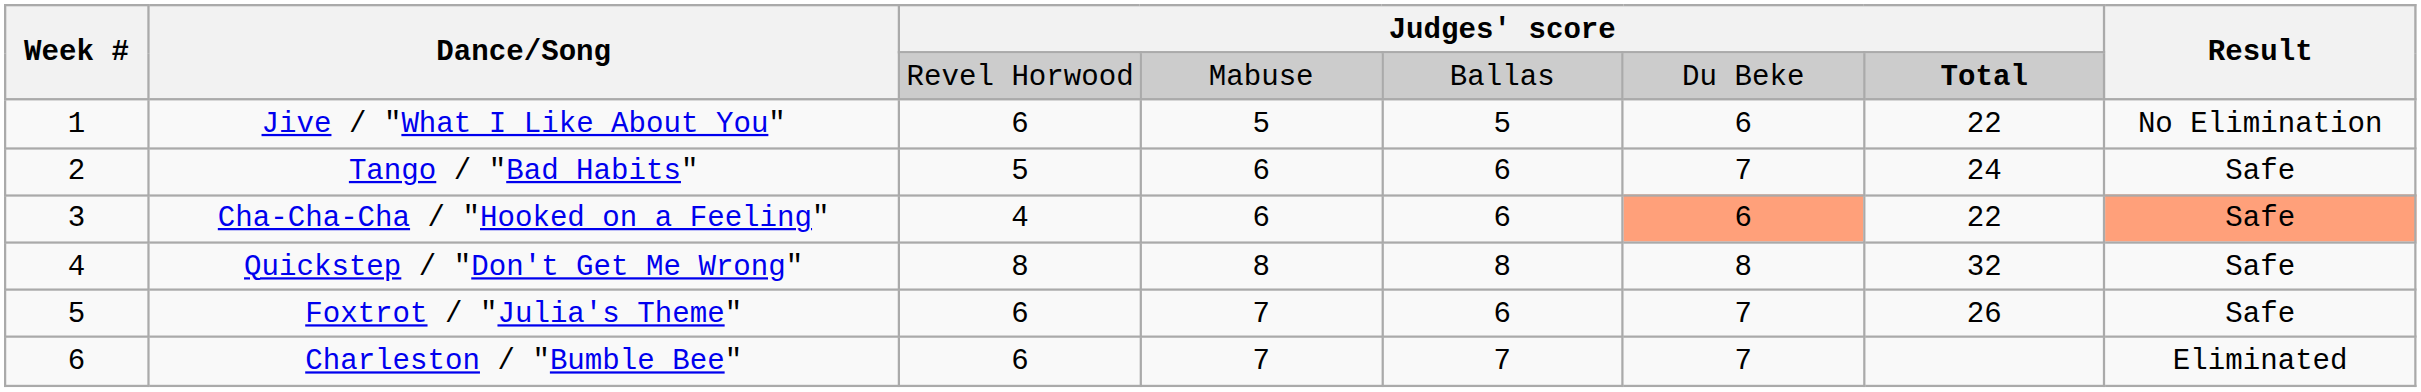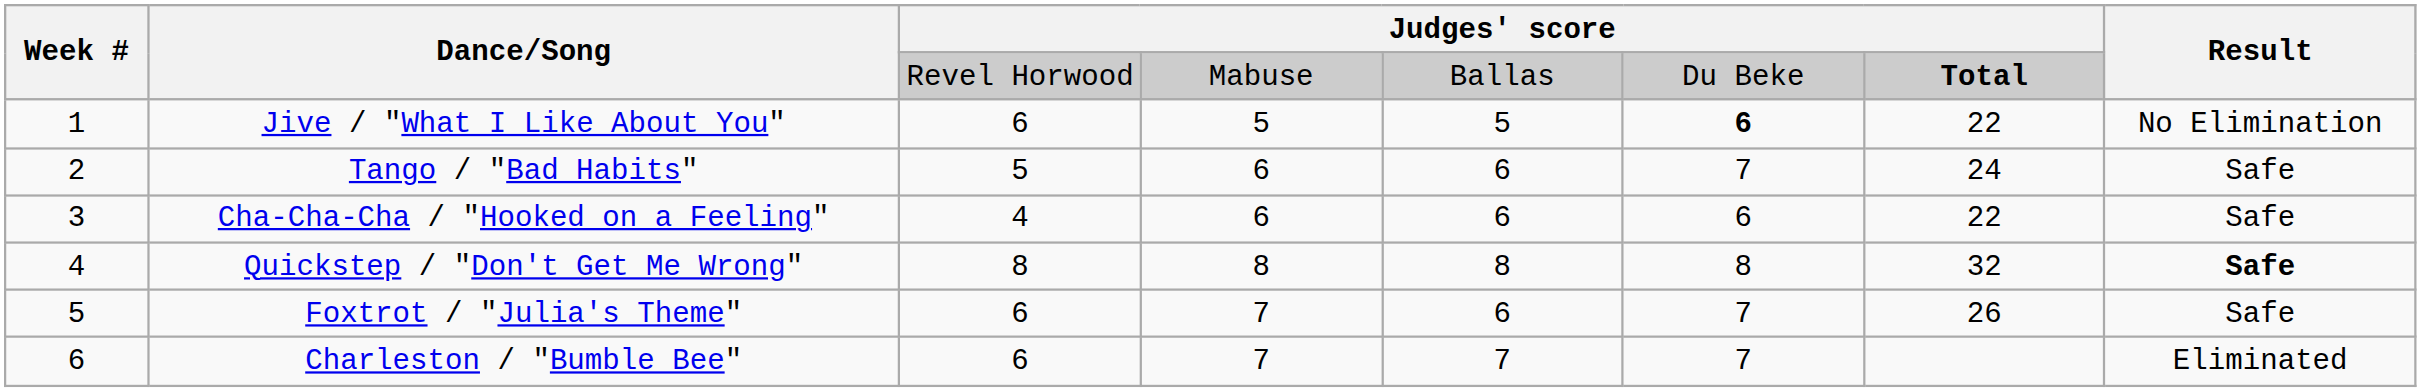(1743, 124) normal -> (1743, 124) bold
(1743, 219) lightsalmon background -> (1743, 219) no background
(2260, 219) lightsalmon background -> (2260, 219) no background
(2260, 266) normal -> (2260, 266) bold
